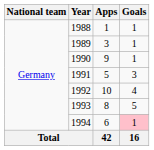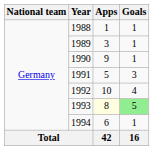(106, 106) no background -> (106, 106) lightyellow background
(134, 106) no background -> (134, 106) lightgreen background
(134, 122) pink background -> (134, 122) no background
